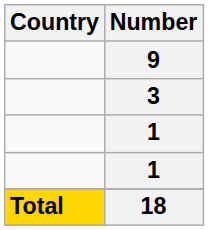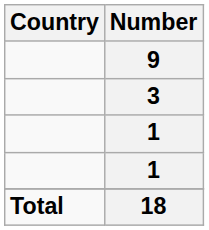(37, 206) gold background -> (37, 206) no background
